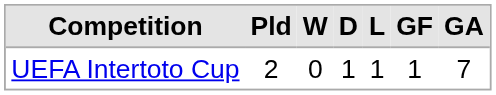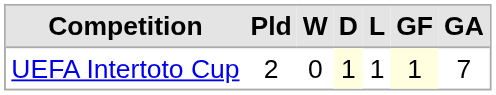(348, 68) no background -> (348, 68) lightyellow background
(415, 68) no background -> (415, 68) lightyellow background
